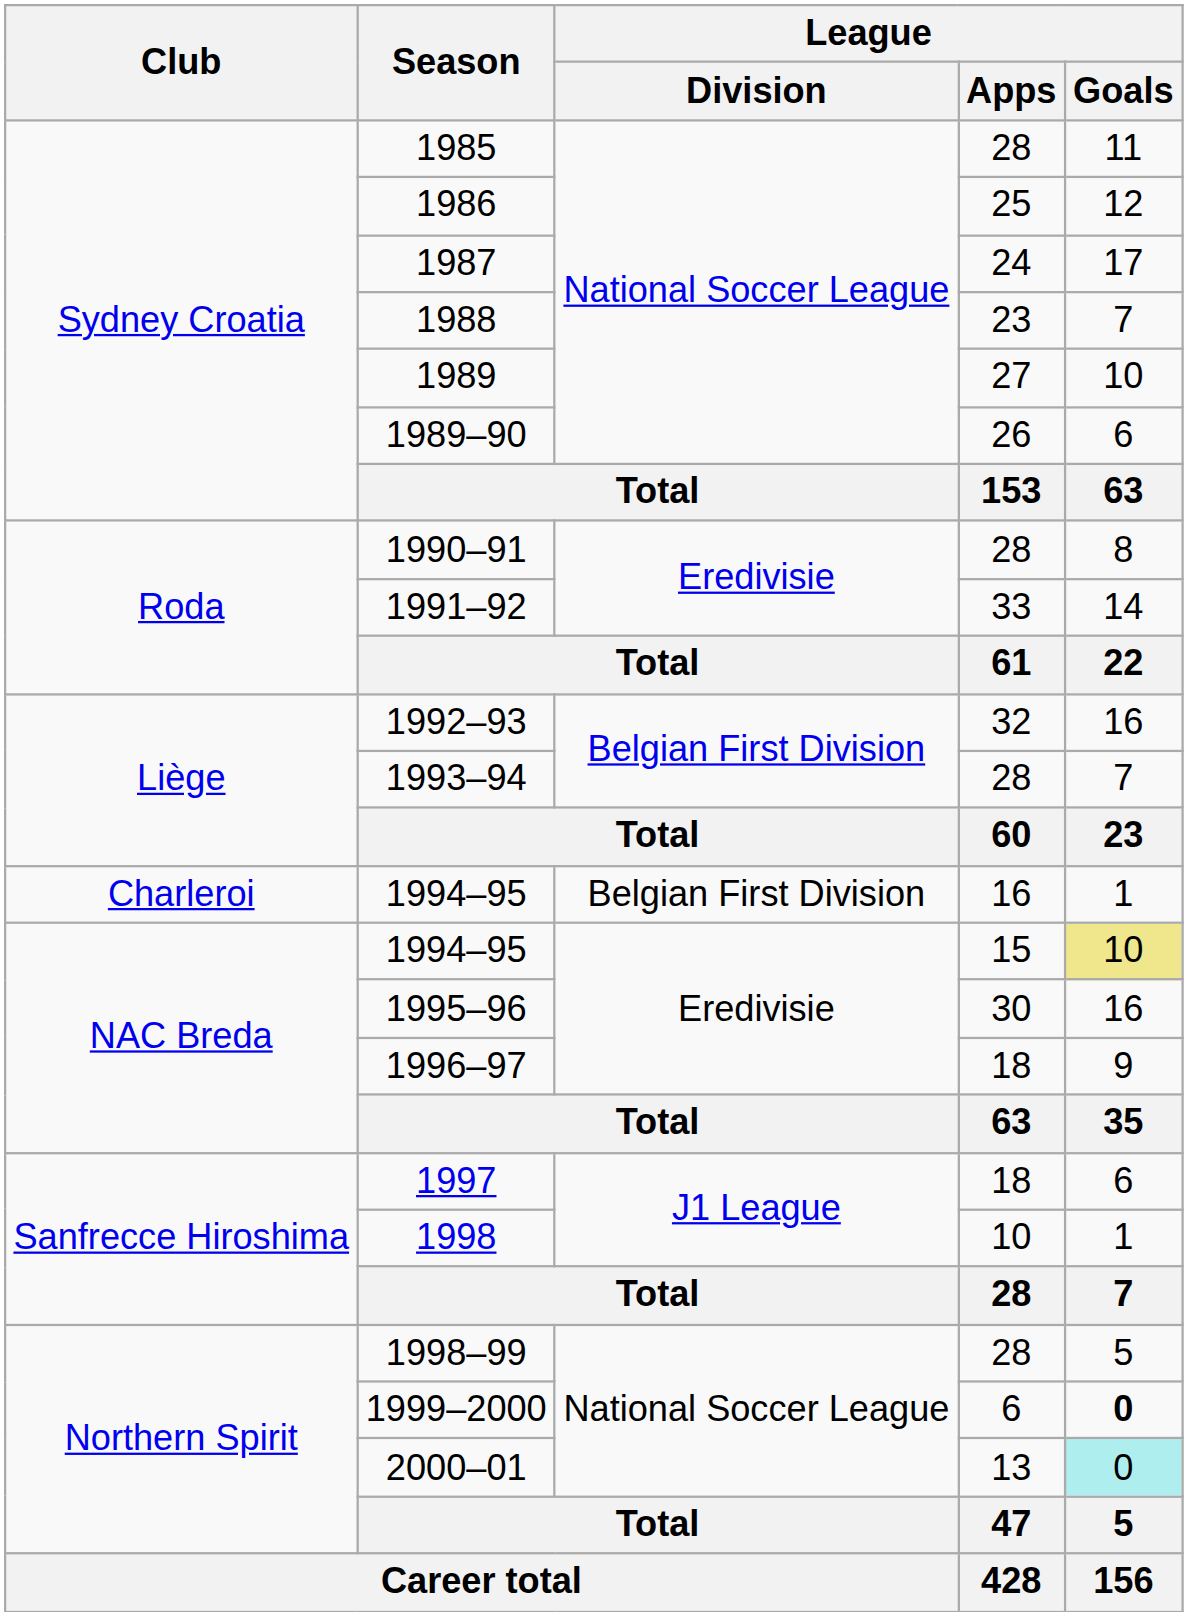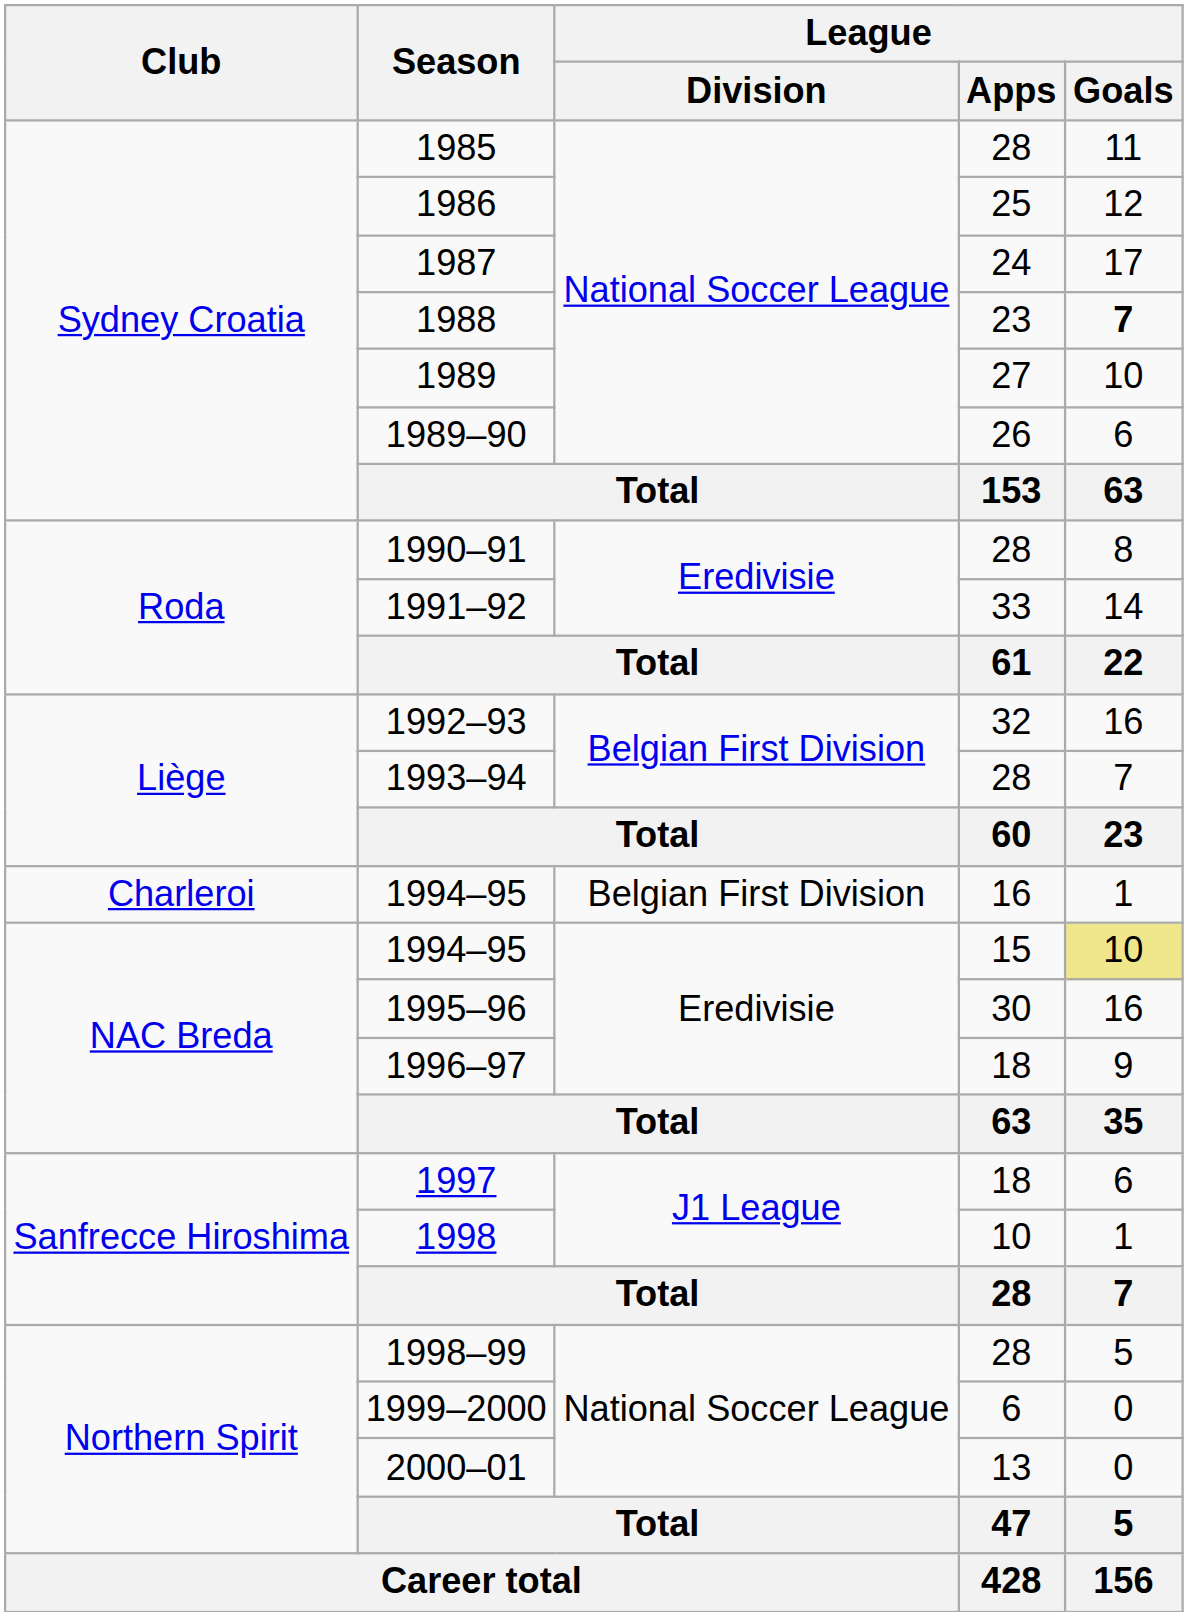(1123, 319) normal -> (1123, 319) bold
(1123, 1409) bold -> (1123, 1409) normal
(1123, 1466) paleturquoise background -> (1123, 1466) no background
